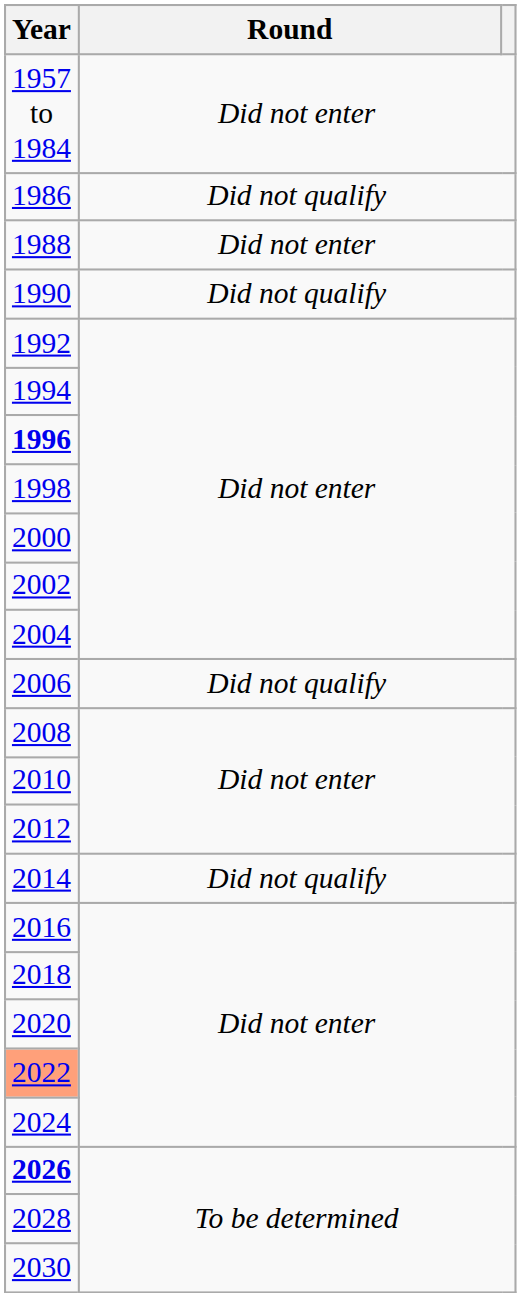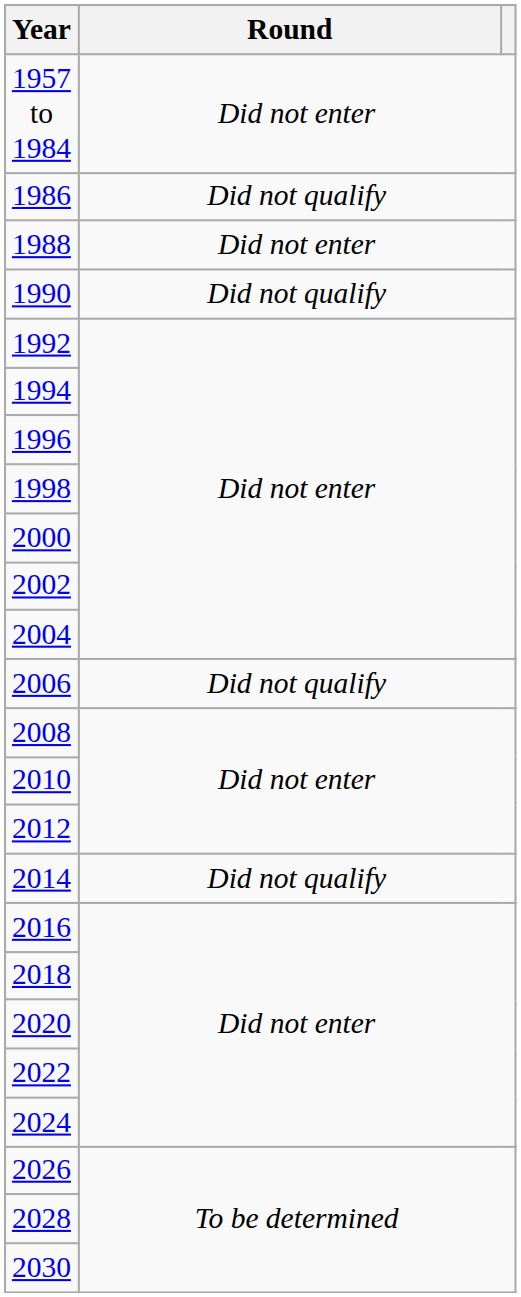(41, 439) bold -> (41, 439) normal
(41, 1072) lightsalmon background -> (41, 1072) no background
(41, 1170) bold -> (41, 1170) normal
